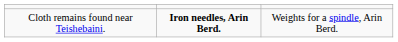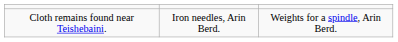(209, 23) bold -> (209, 23) normal
